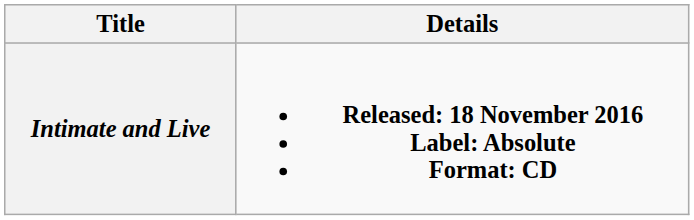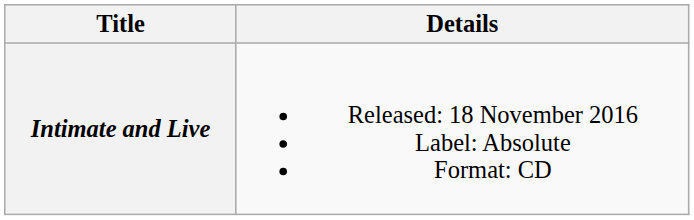(462, 143) bold -> (462, 143) normal
